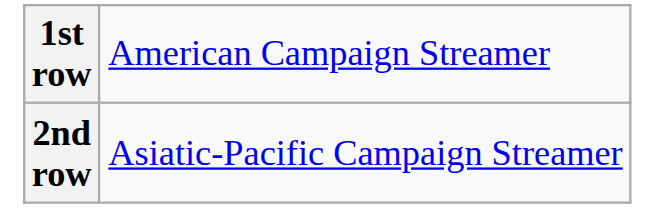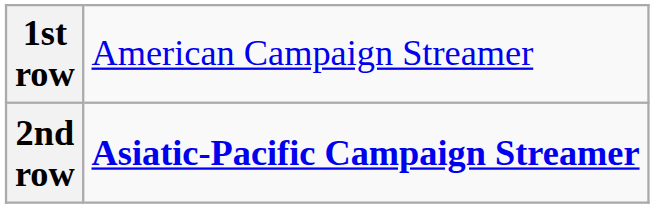(366, 152) normal -> (366, 152) bold
